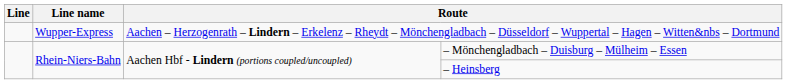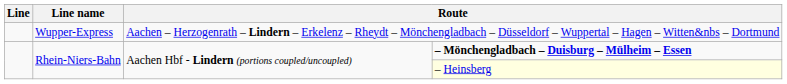(565, 50) normal -> (563, 50) bold
(472, 69) no background -> (463, 69) lightyellow background
